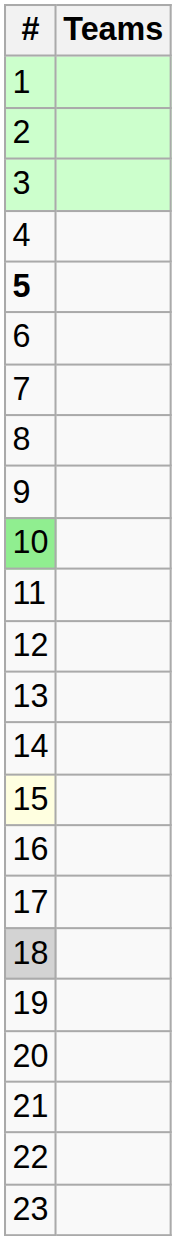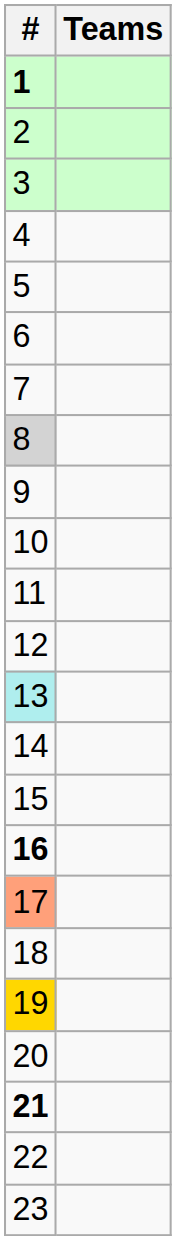(21, 81) normal -> (21, 81) bold
(21, 286) bold -> (21, 286) normal
(21, 440) no background -> (21, 440) lightgrey background
(30, 542) lightgreen background -> (30, 542) no background
(30, 696) no background -> (30, 696) paleturquoise background
(30, 798) lightyellow background -> (30, 798) no background
(30, 850) normal -> (30, 850) bold
(30, 901) no background -> (30, 901) lightsalmon background
(30, 952) lightgrey background -> (30, 952) no background
(30, 1004) no background -> (30, 1004) gold background
(30, 1106) normal -> (30, 1106) bold
